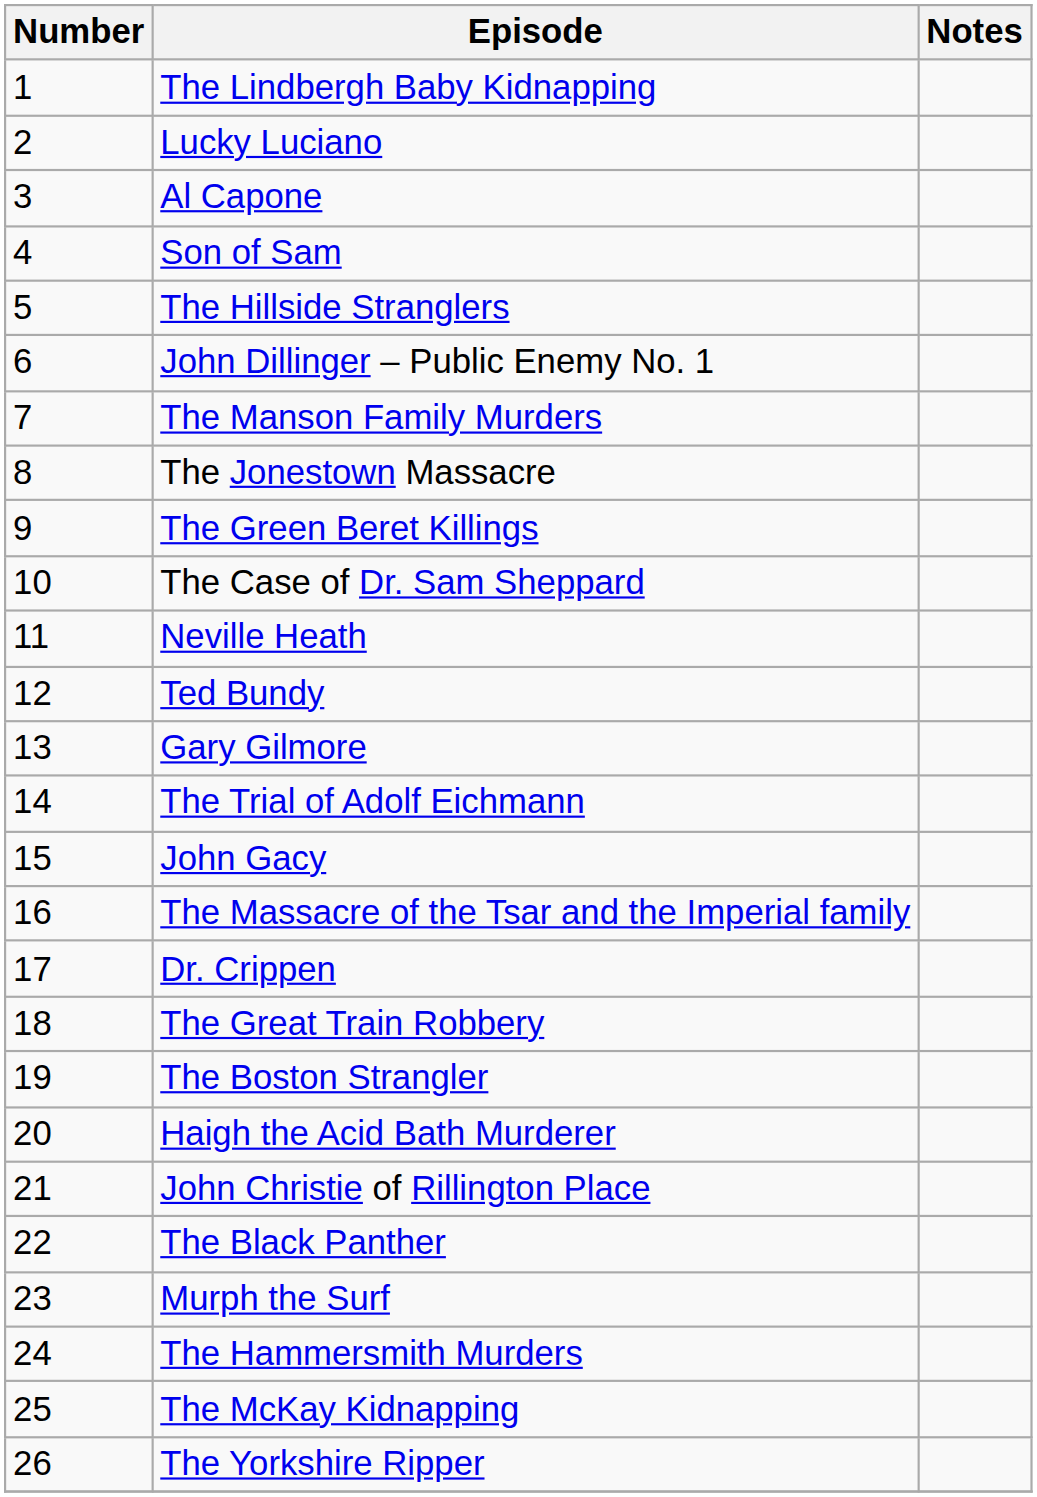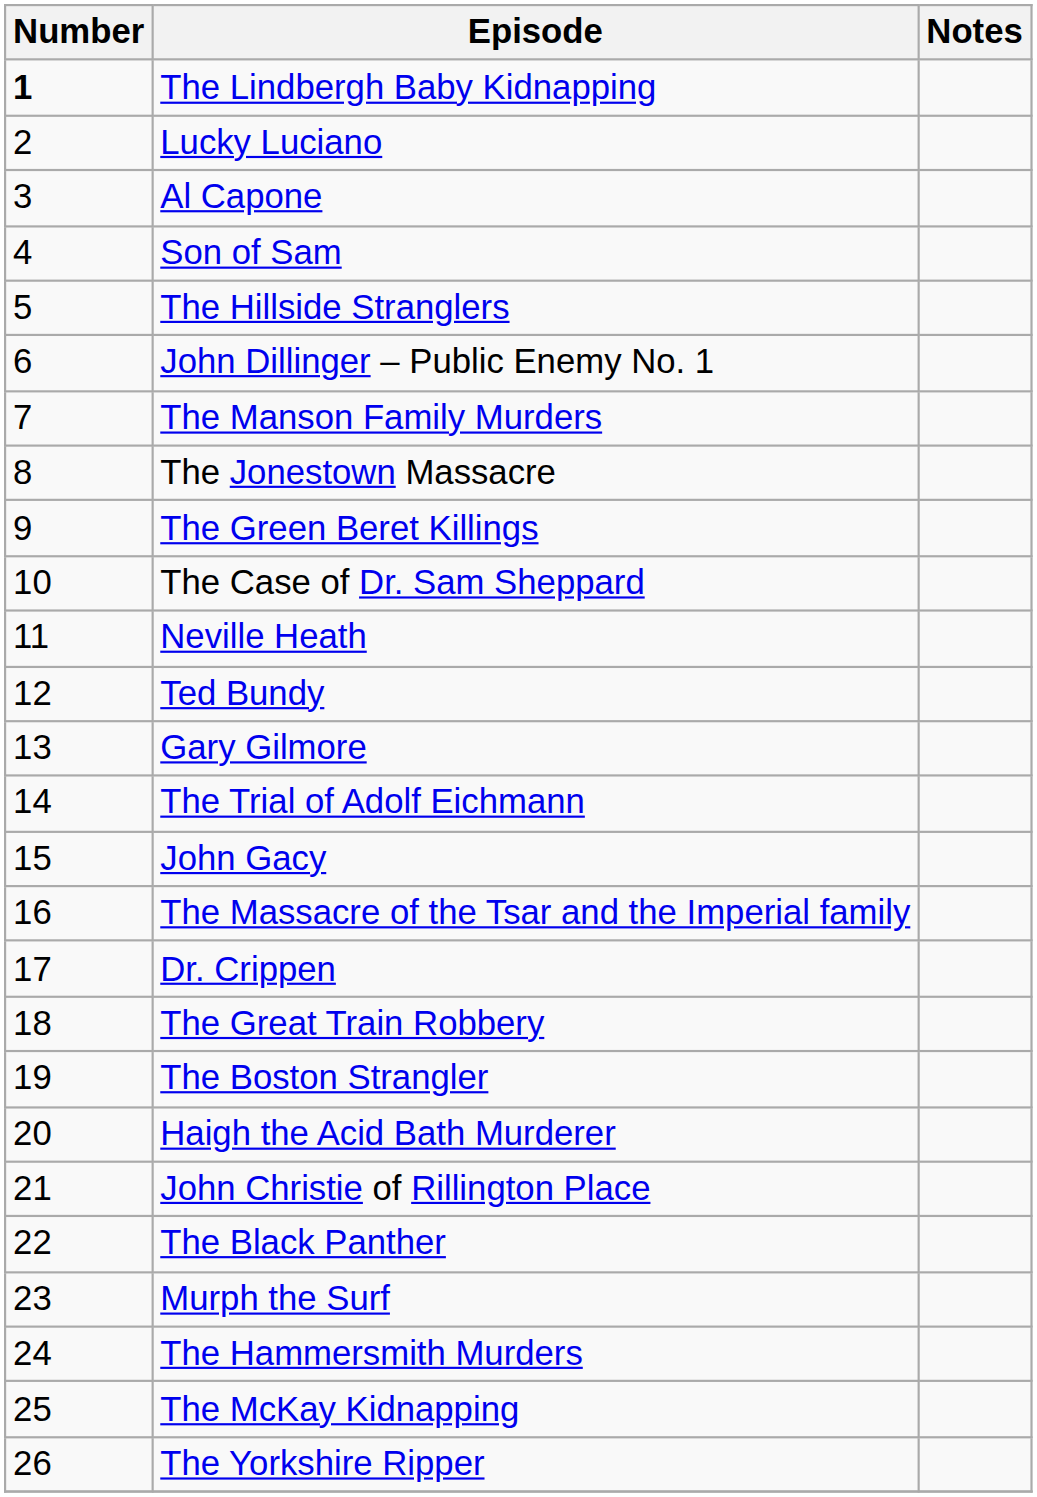(23, 87) normal -> (23, 87) bold
